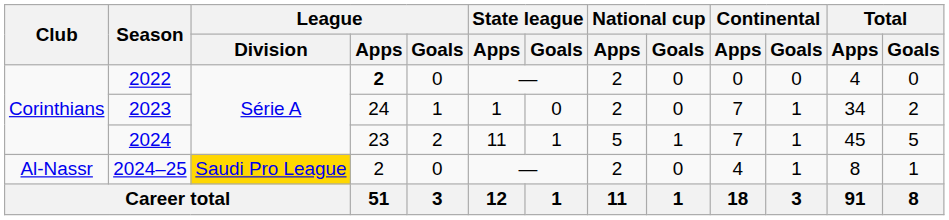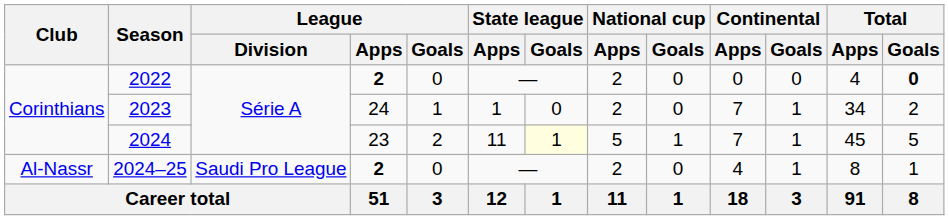(913, 79) normal -> (913, 79) bold
(557, 139) no background -> (557, 139) lightyellow background
(271, 169) gold background -> (271, 169) no background
(379, 169) normal -> (379, 169) bold
